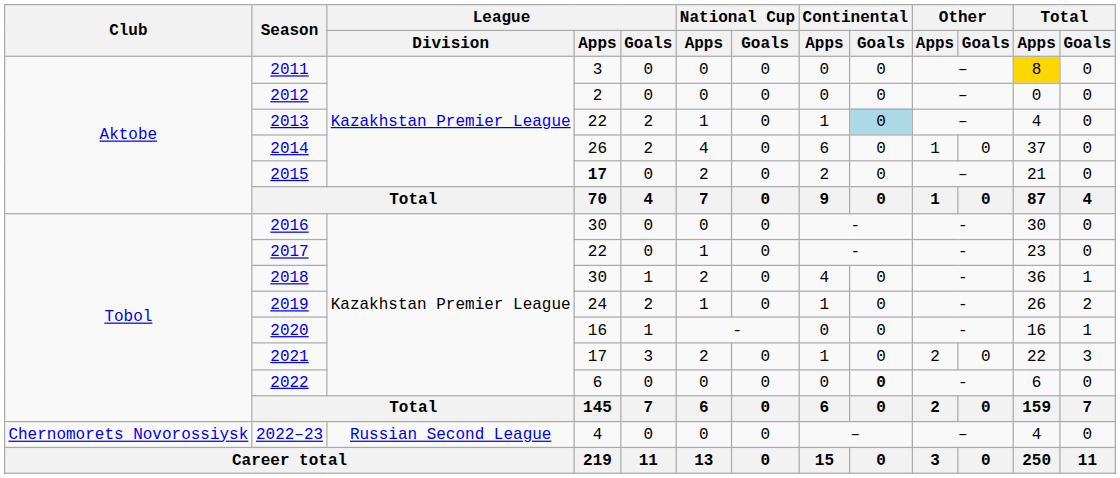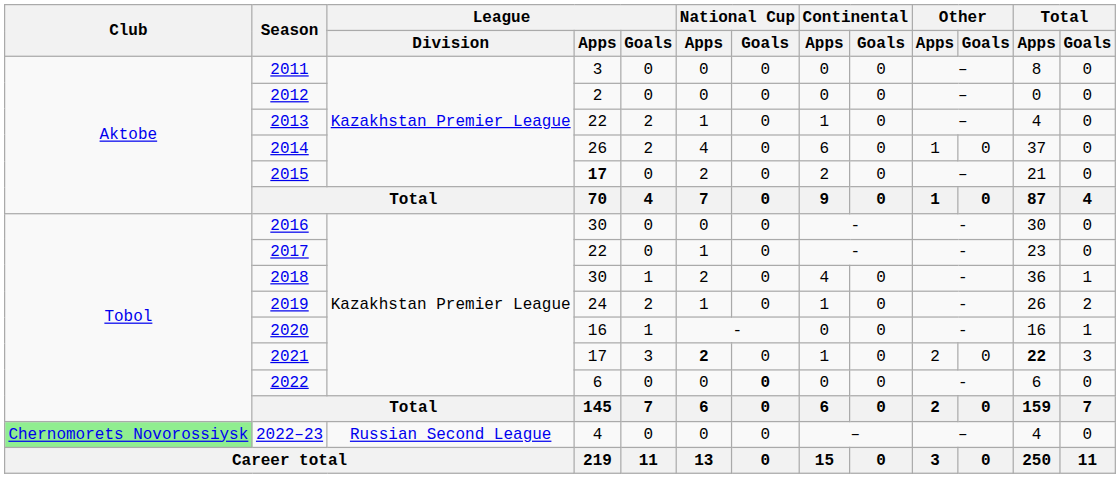(1037, 70) gold background -> (1037, 70) no background
(881, 122) lightblue background -> (881, 122) no background
(704, 356) normal -> (704, 356) bold
(1037, 356) normal -> (1037, 356) bold
(765, 382) normal -> (765, 382) bold
(881, 382) bold -> (881, 382) normal
(128, 435) no background -> (128, 435) lightgreen background
